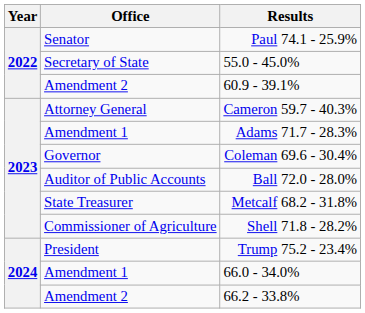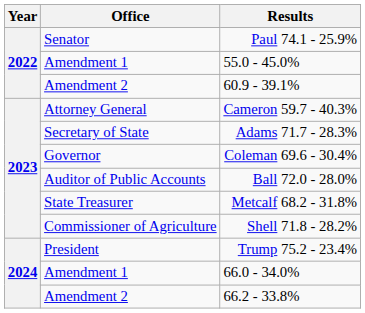(96, 62) Secretary of State -> (86, 62) Amendment 1
(86, 132) Amendment 1 -> (96, 132) Secretary of State
